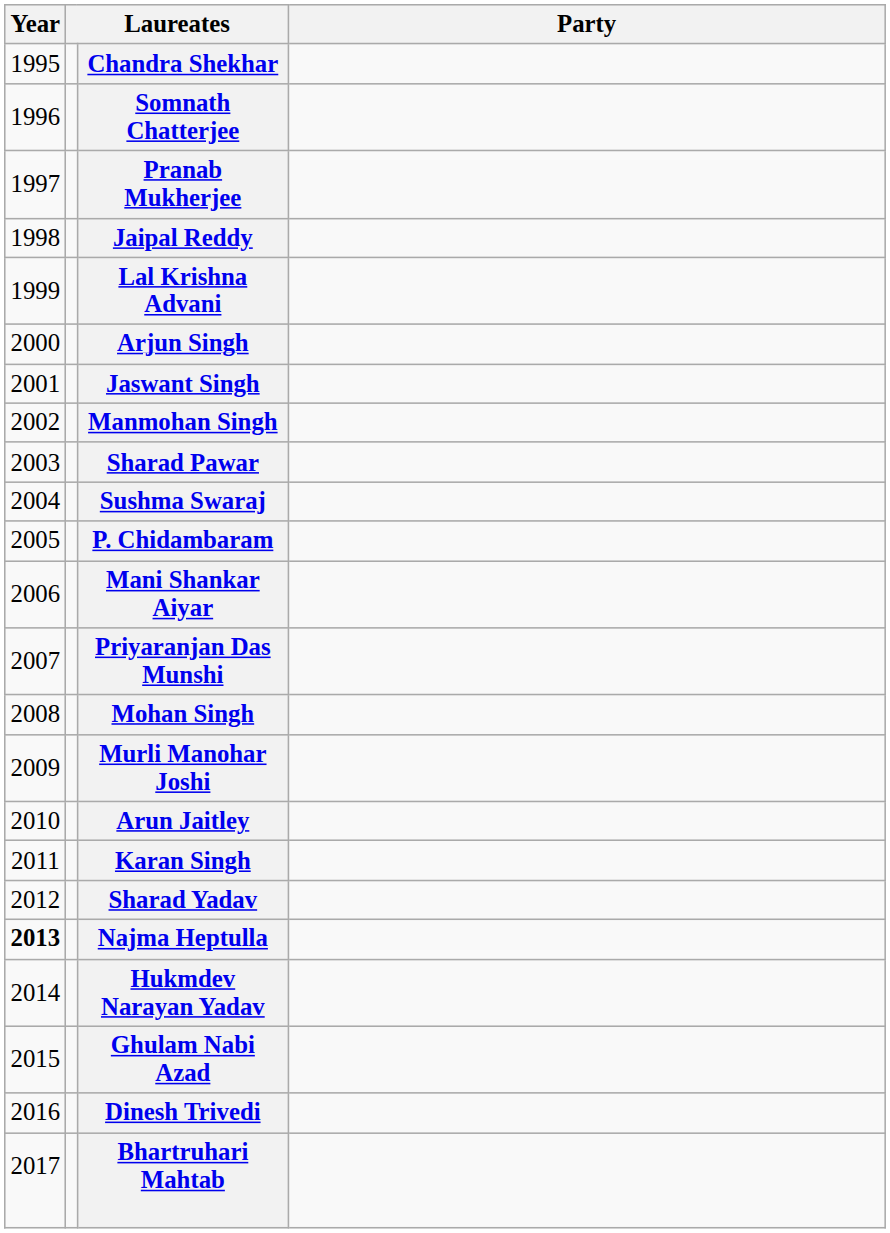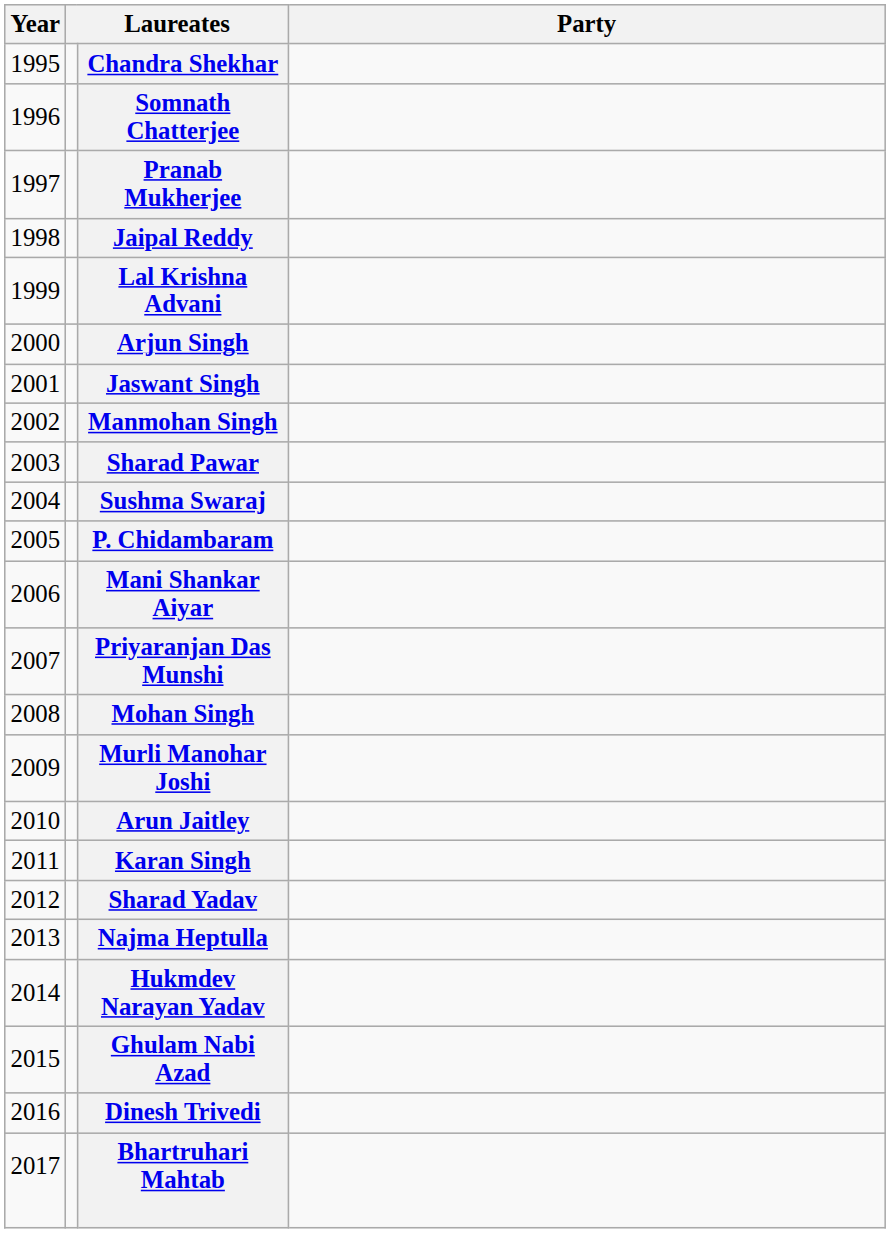(35, 938) bold -> (35, 938) normal
